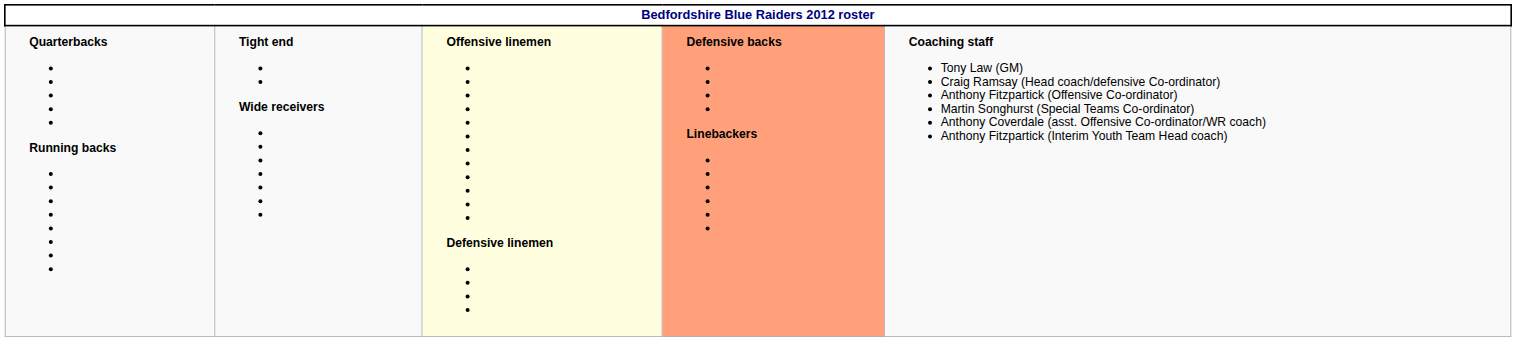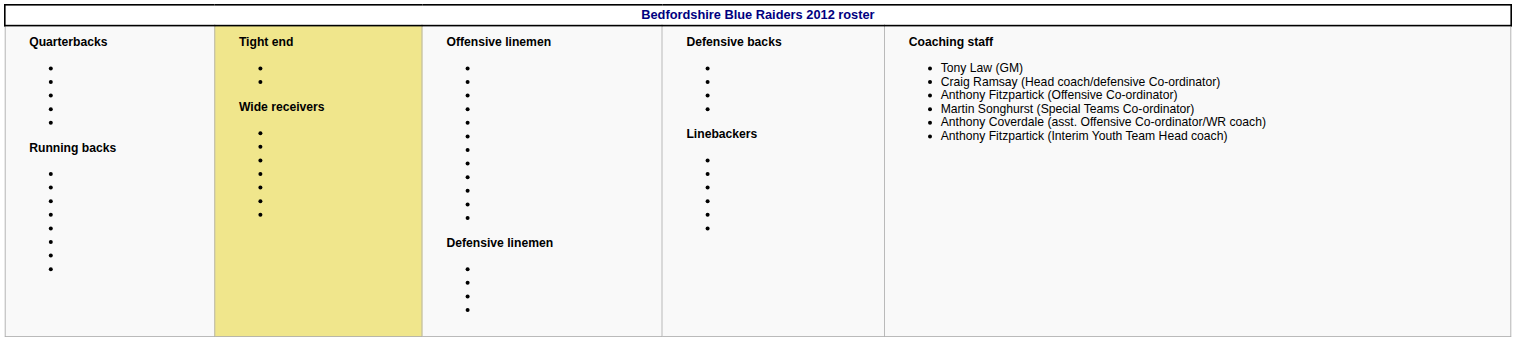(318, 128) no background -> (318, 128) khaki background
(542, 175) lightyellow background -> (542, 175) no background
(773, 135) lightsalmon background -> (773, 135) no background
